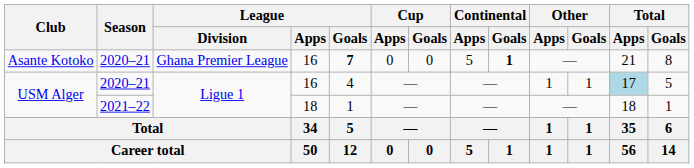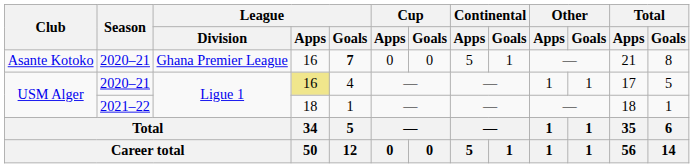(509, 60) bold -> (509, 60) normal
(310, 83) no background -> (310, 83) khaki background
(629, 83) lightblue background -> (629, 83) no background
